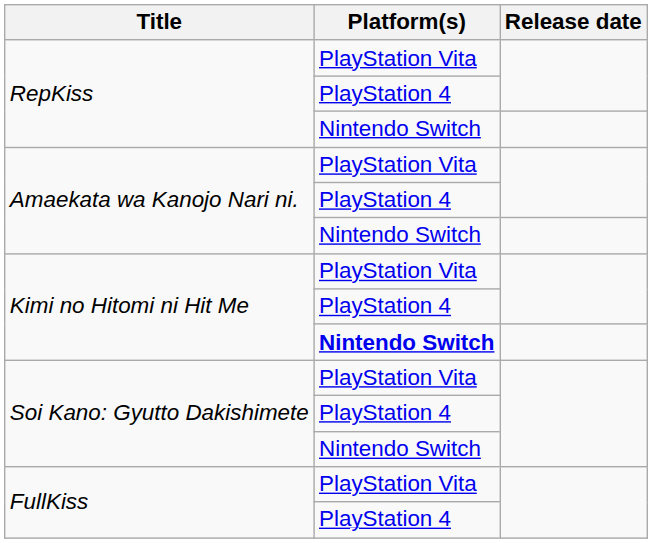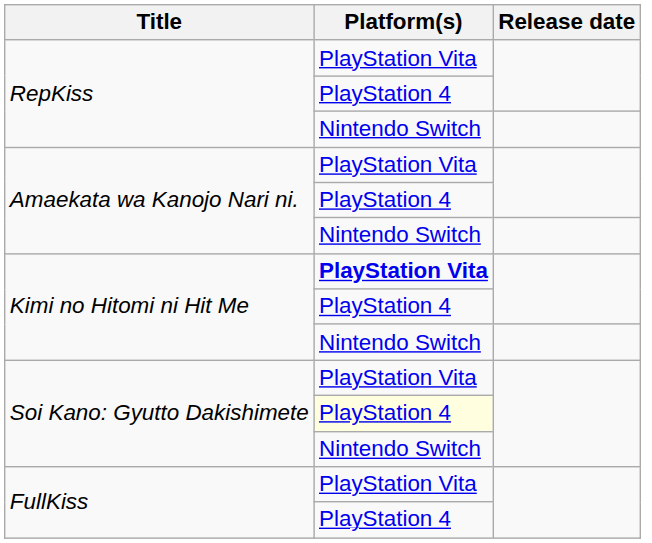(398, 270) normal -> (403, 270) bold
(407, 341) bold -> (400, 341) normal
(385, 413) no background -> (385, 413) lightyellow background
